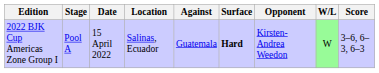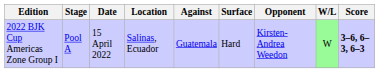(232, 43) bold -> (231, 43) normal
(355, 43) normal -> (355, 43) bold
